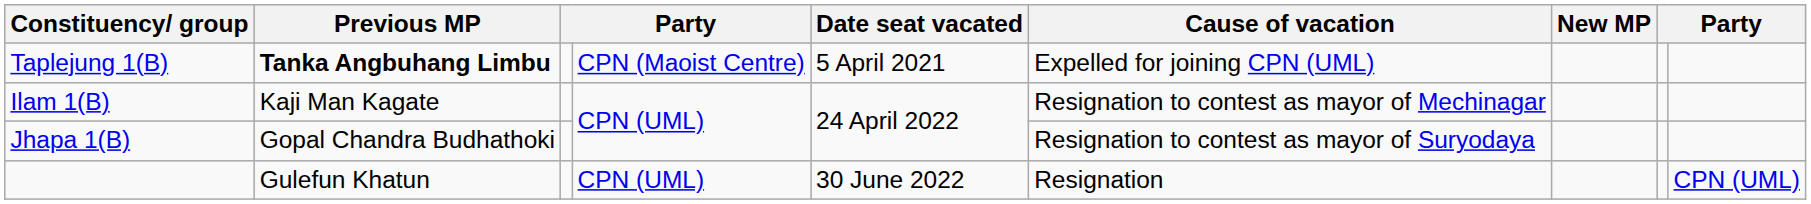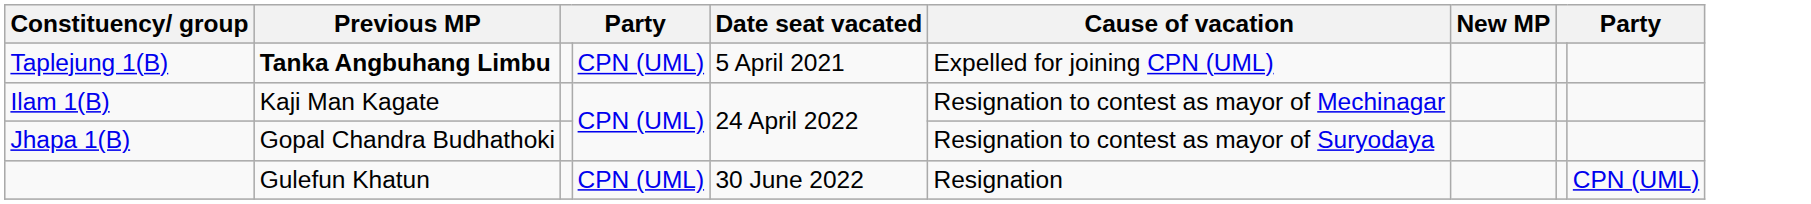(691, 62) CPN (Maoist Centre) -> (641, 62) CPN (UML)
